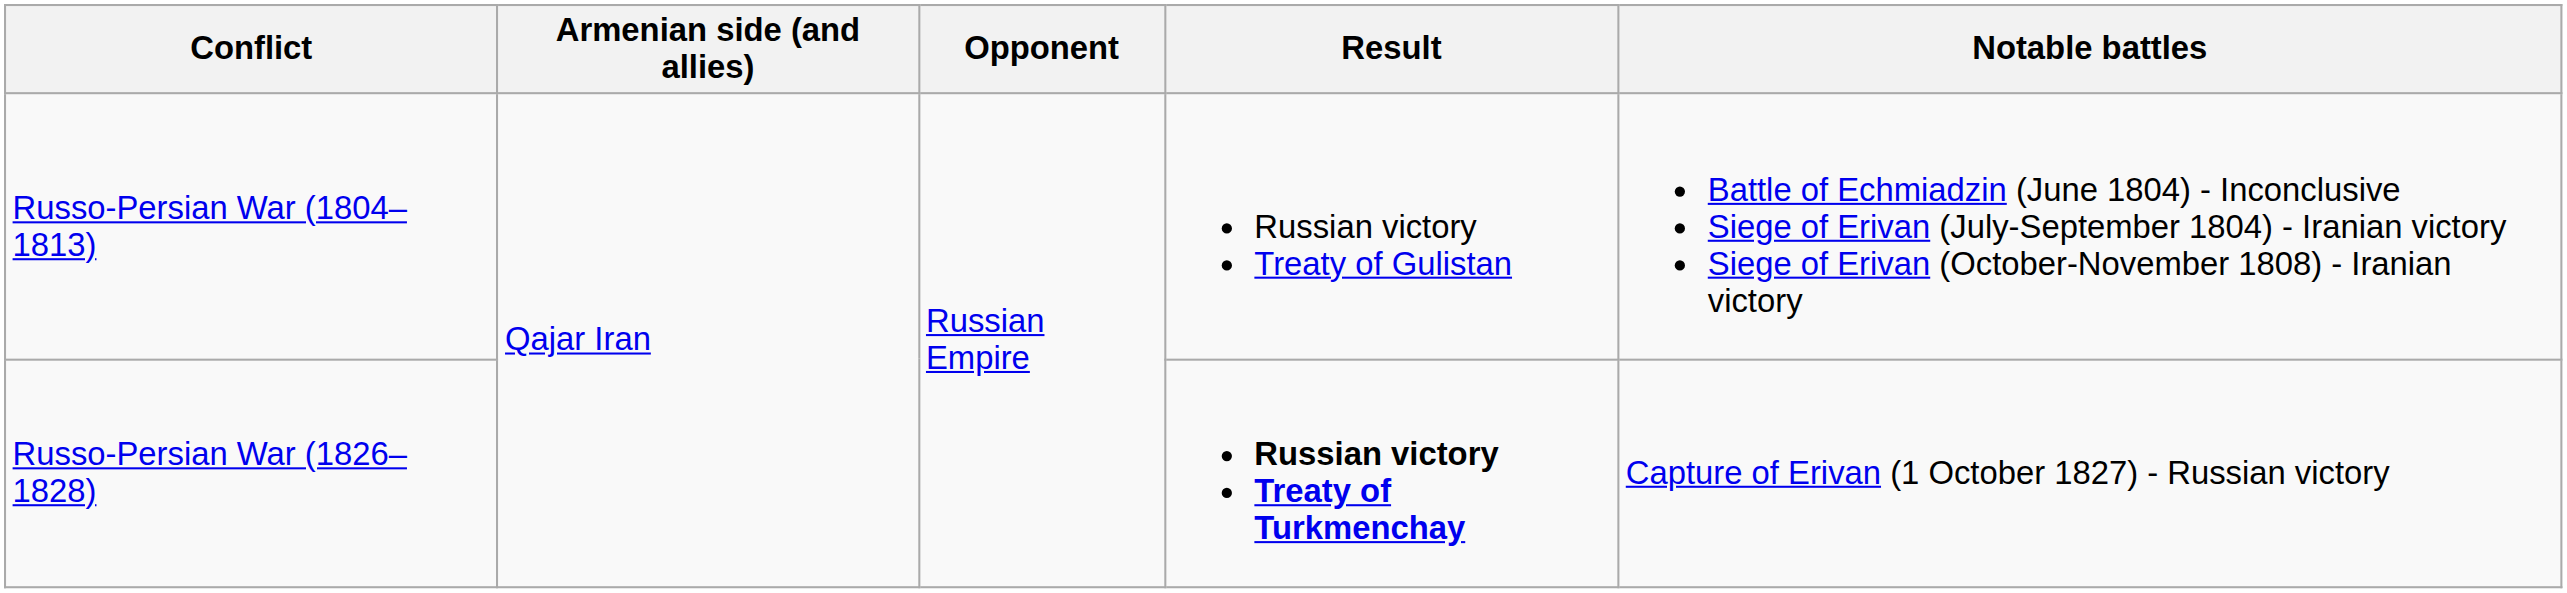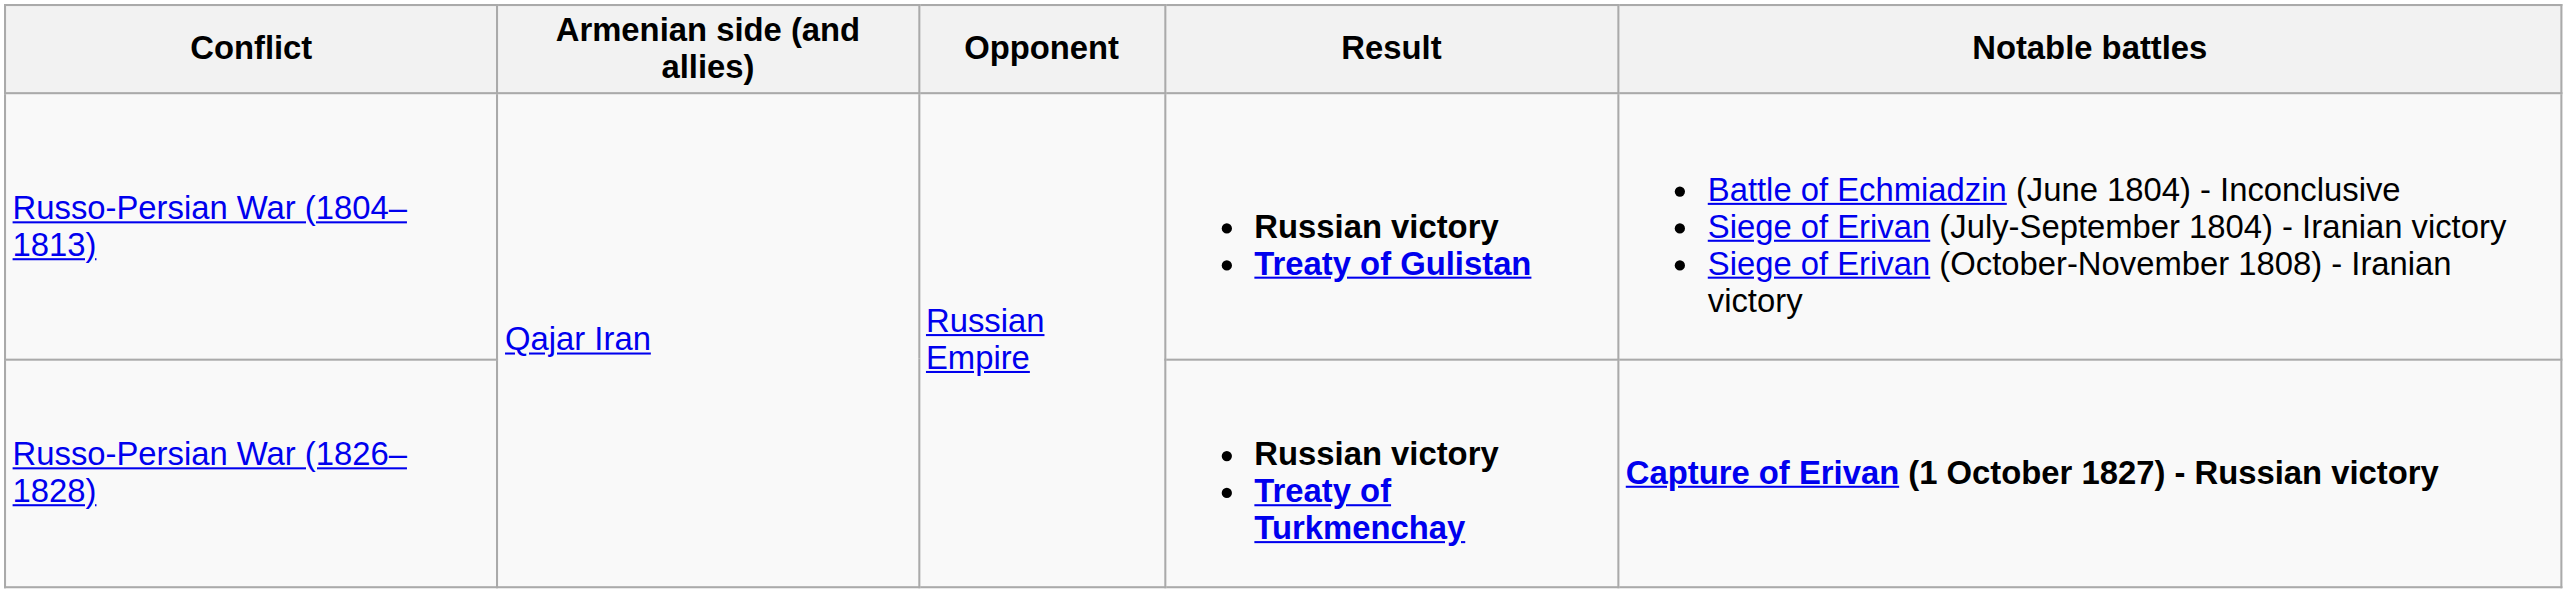(1392, 245) normal -> (1392, 245) bold
(2008, 472) normal -> (2032, 472) bold
